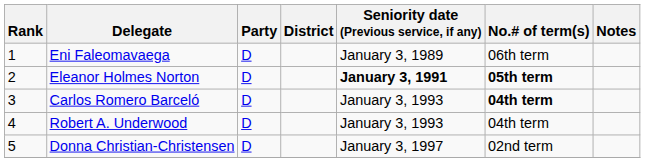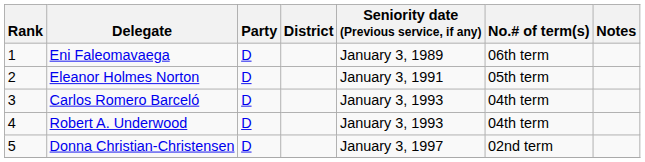(394, 77) bold -> (392, 77) normal
(520, 77) bold -> (518, 77) normal
(520, 100) bold -> (518, 100) normal
